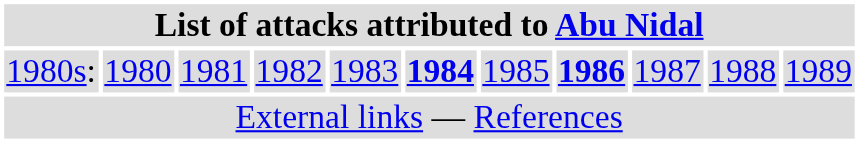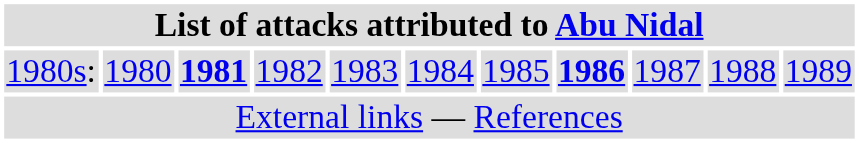(214, 70) normal -> (214, 70) bold
(440, 70) bold -> (440, 70) normal
